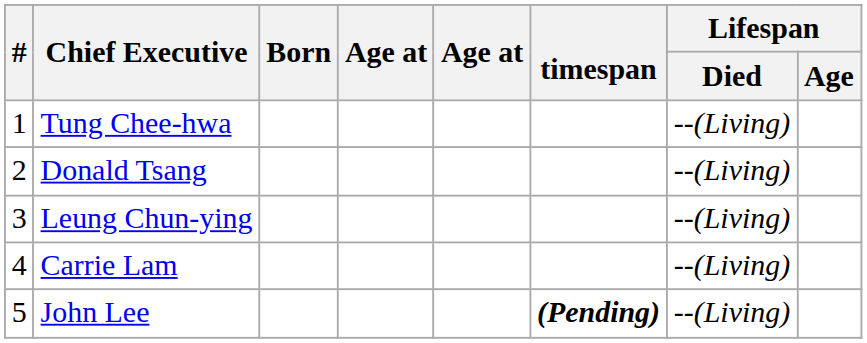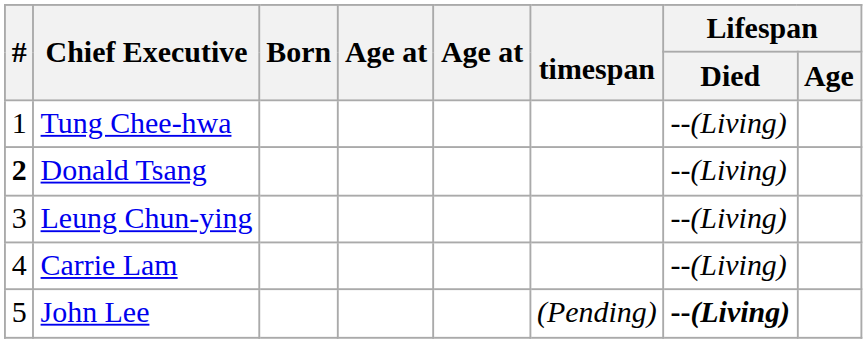(19, 170) normal -> (19, 170) bold
(599, 312) bold -> (597, 312) normal
(732, 312) normal -> (730, 312) bold
